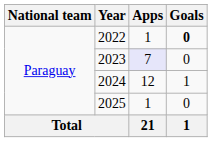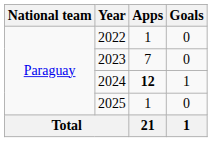(187, 37) bold -> (187, 37) normal
(148, 59) lavender background -> (148, 59) no background
(148, 81) normal -> (148, 81) bold
